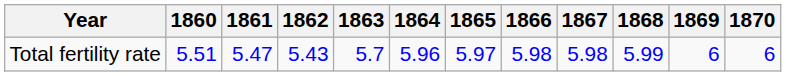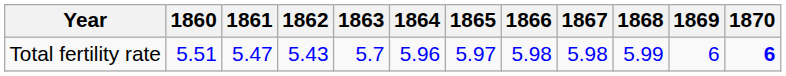(770, 53) normal -> (770, 53) bold
